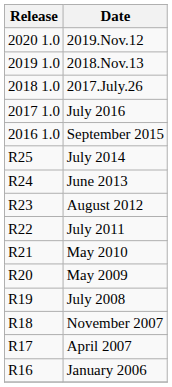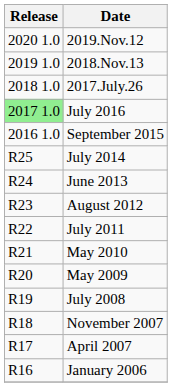(34, 110) no background -> (34, 110) lightgreen background
